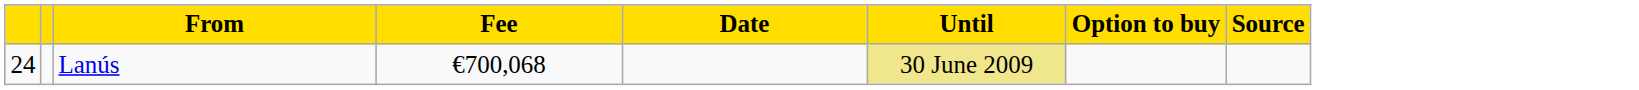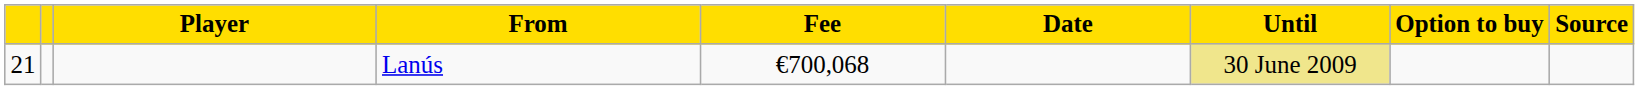+ column: (214, 24)
(23, 63) 24 -> (23, 63) 21
